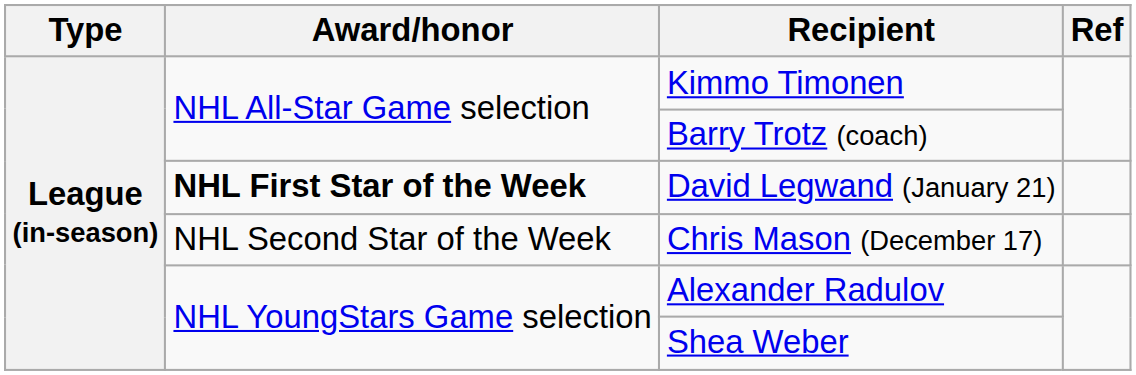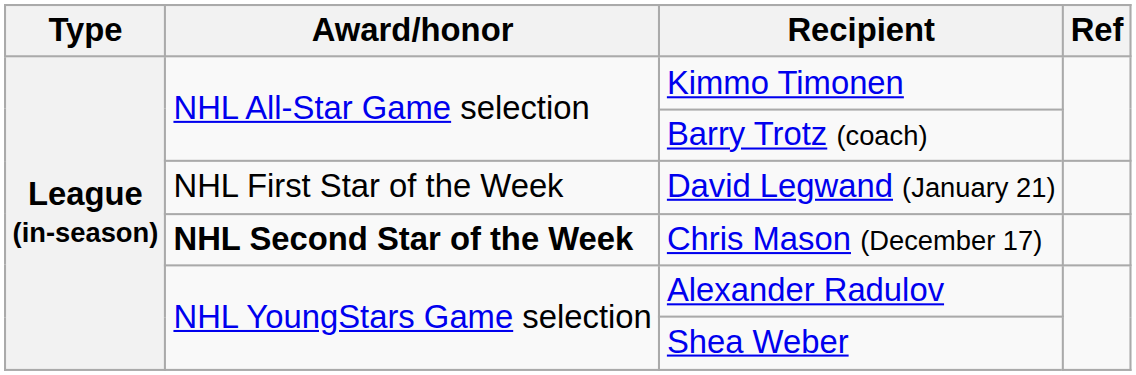(380, 186) bold -> (368, 186) normal
(392, 238) normal -> (403, 238) bold
